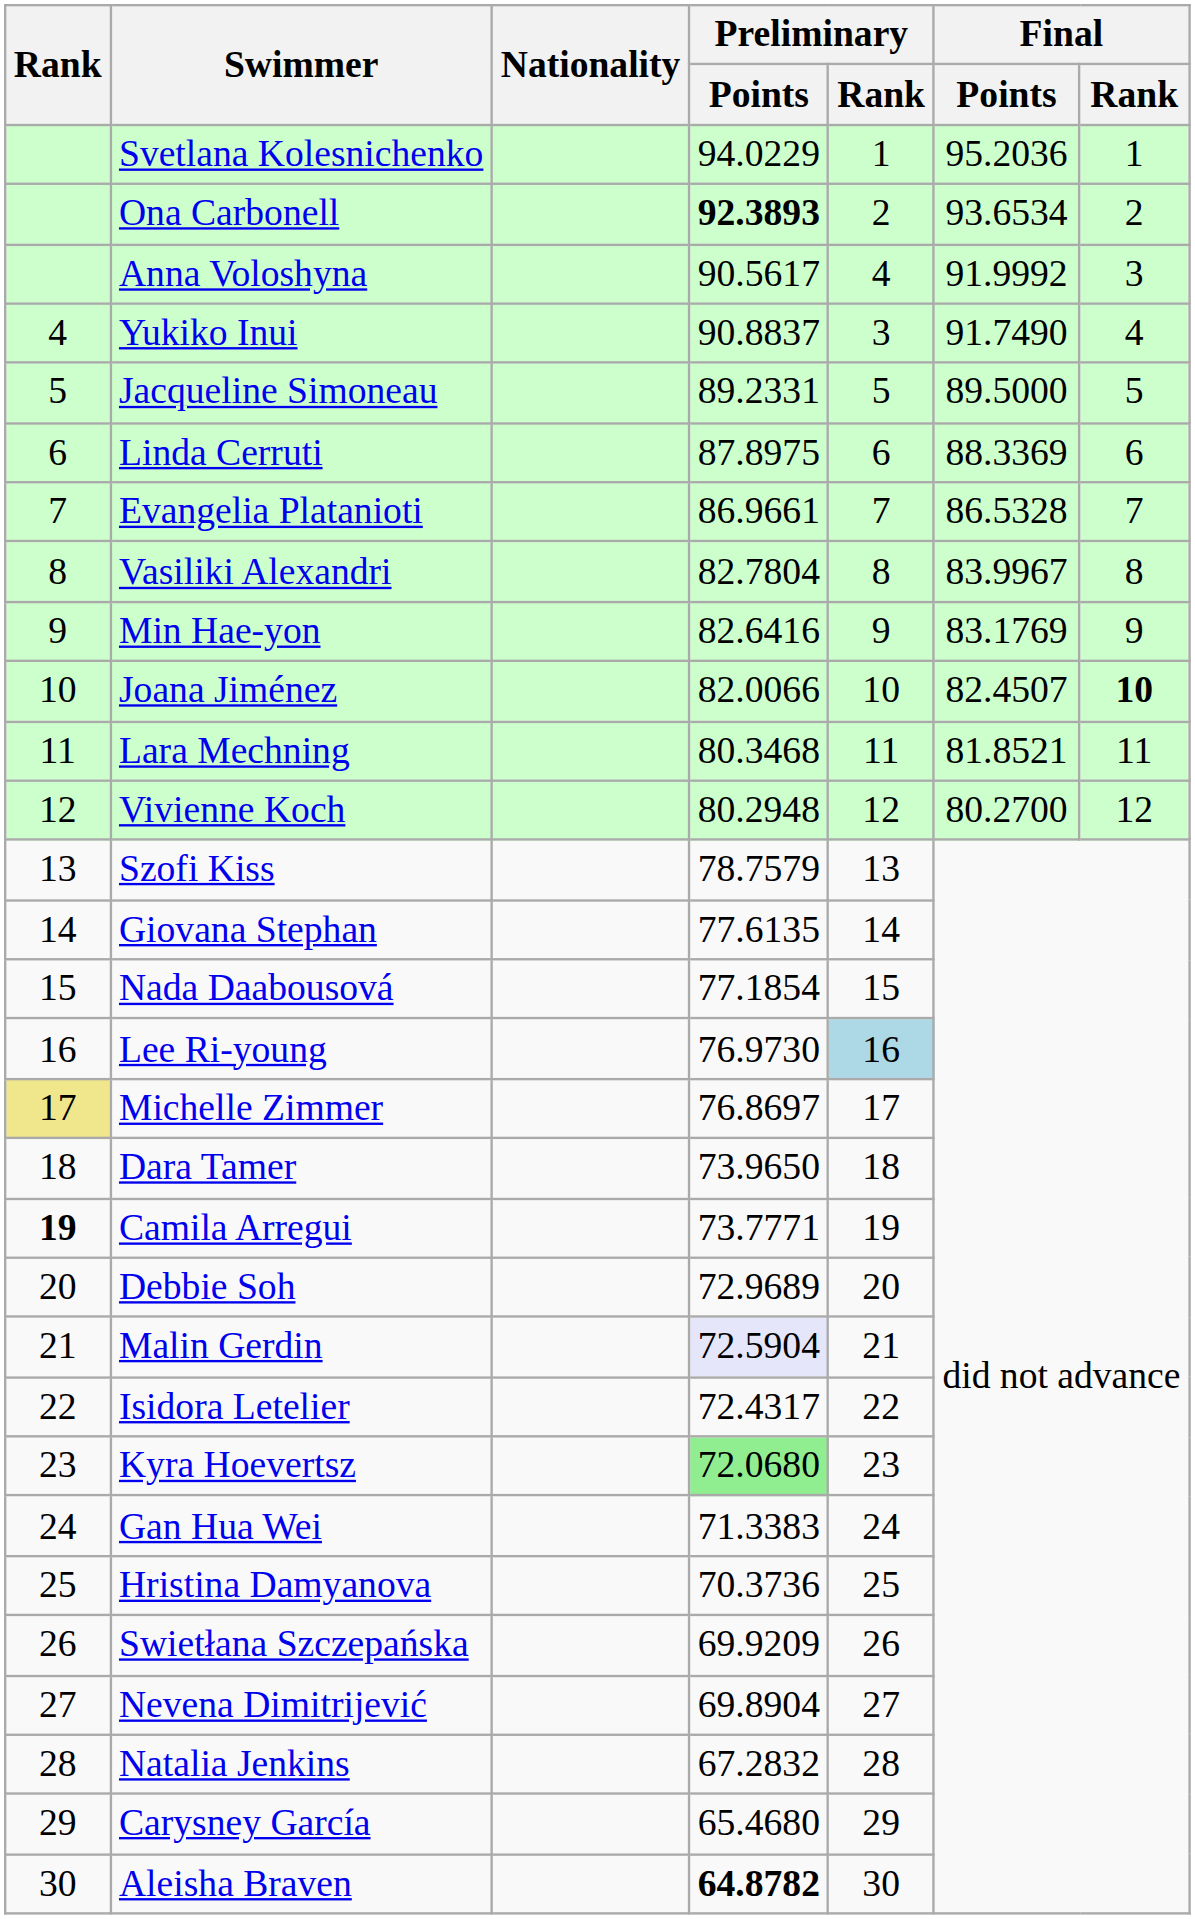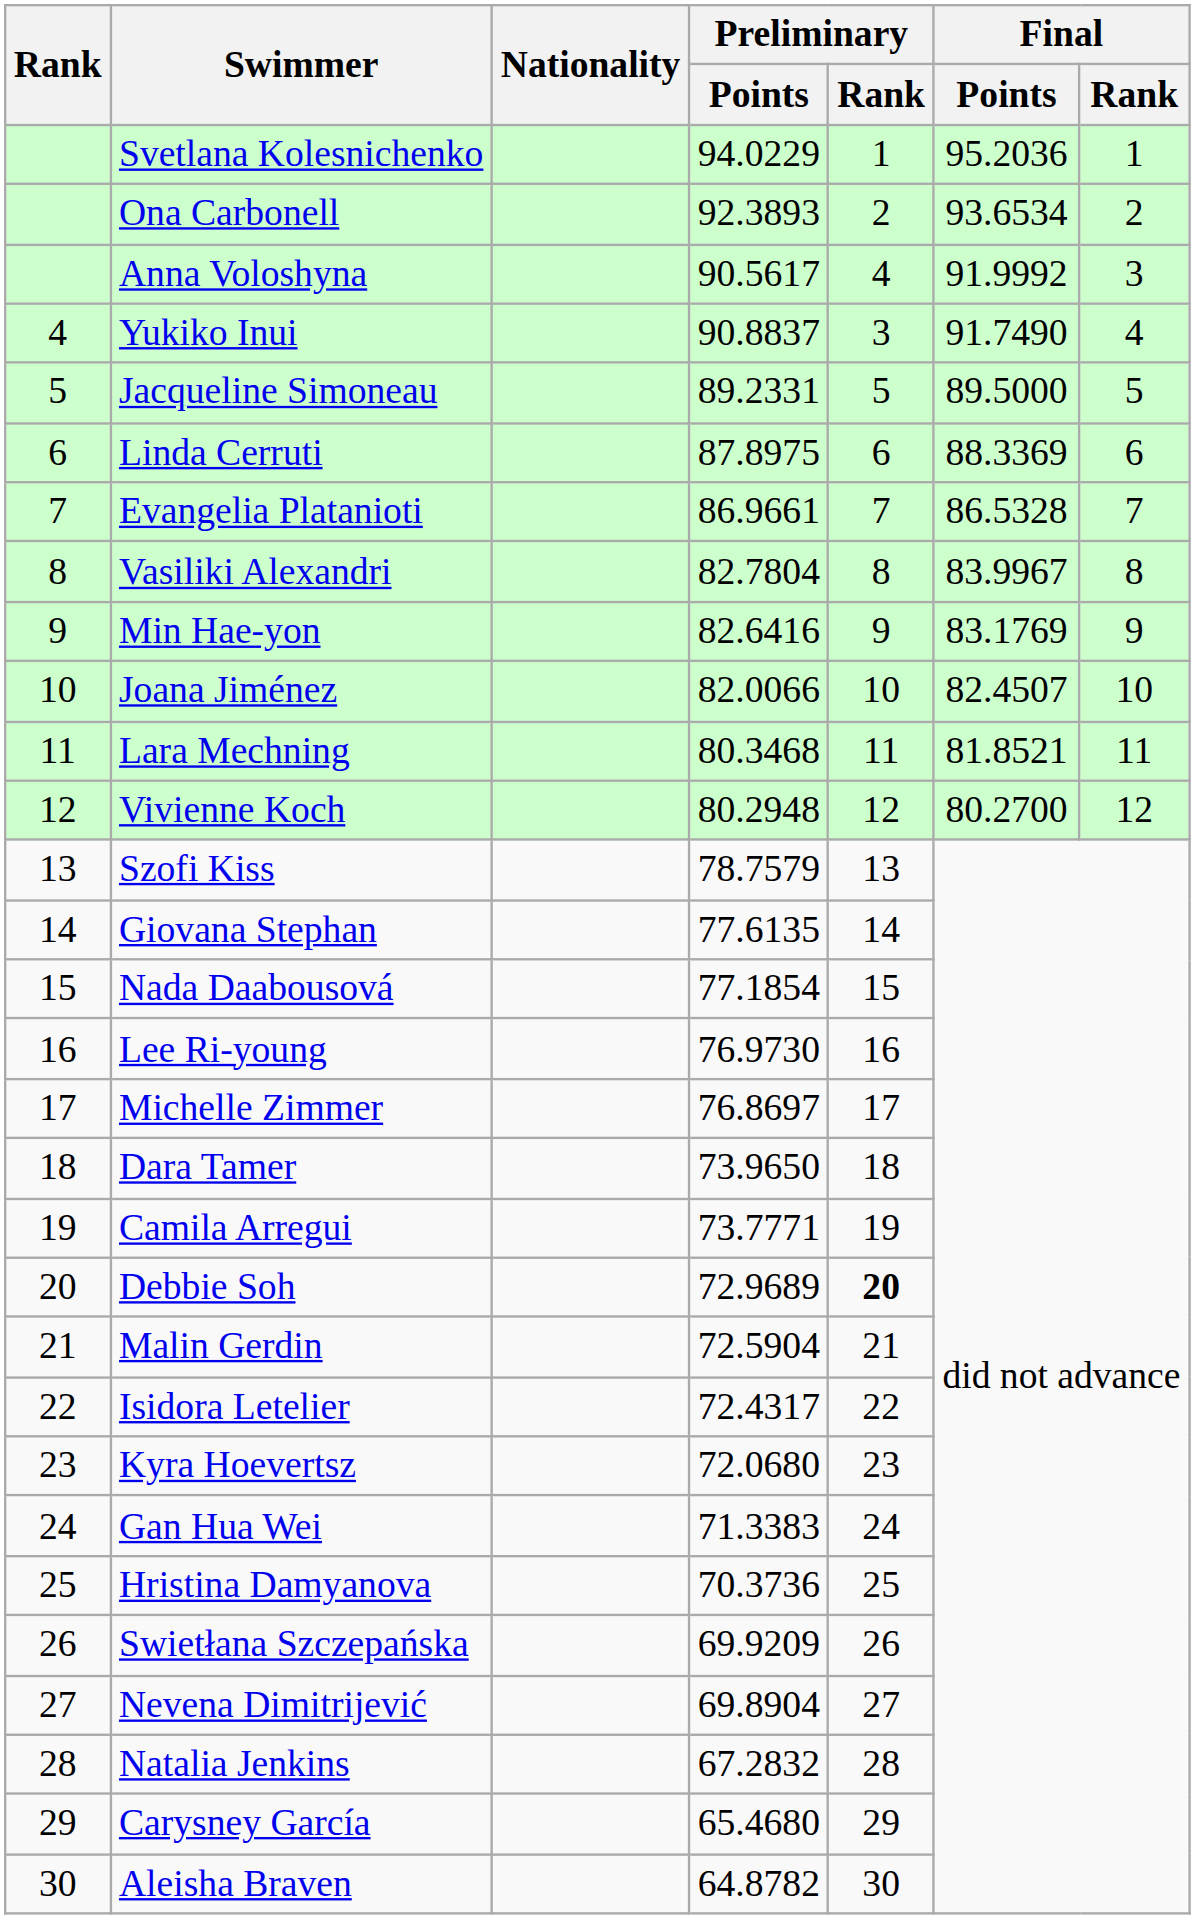(759, 213) bold -> (759, 213) normal
(1134, 690) bold -> (1134, 690) normal
(881, 1048) lightblue background -> (881, 1048) no background
(58, 1107) khaki background -> (58, 1107) no background
(58, 1226) bold -> (58, 1226) normal
(881, 1286) normal -> (881, 1286) bold
(759, 1346) lavender background -> (759, 1346) no background
(759, 1465) lightgreen background -> (759, 1465) no background
(759, 1882) bold -> (759, 1882) normal
